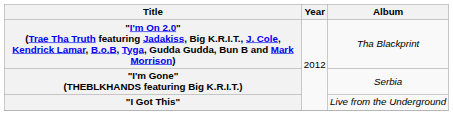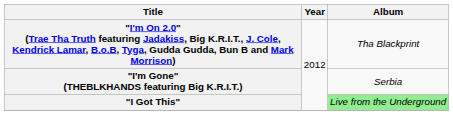(388, 102) no background -> (388, 102) lightgreen background
